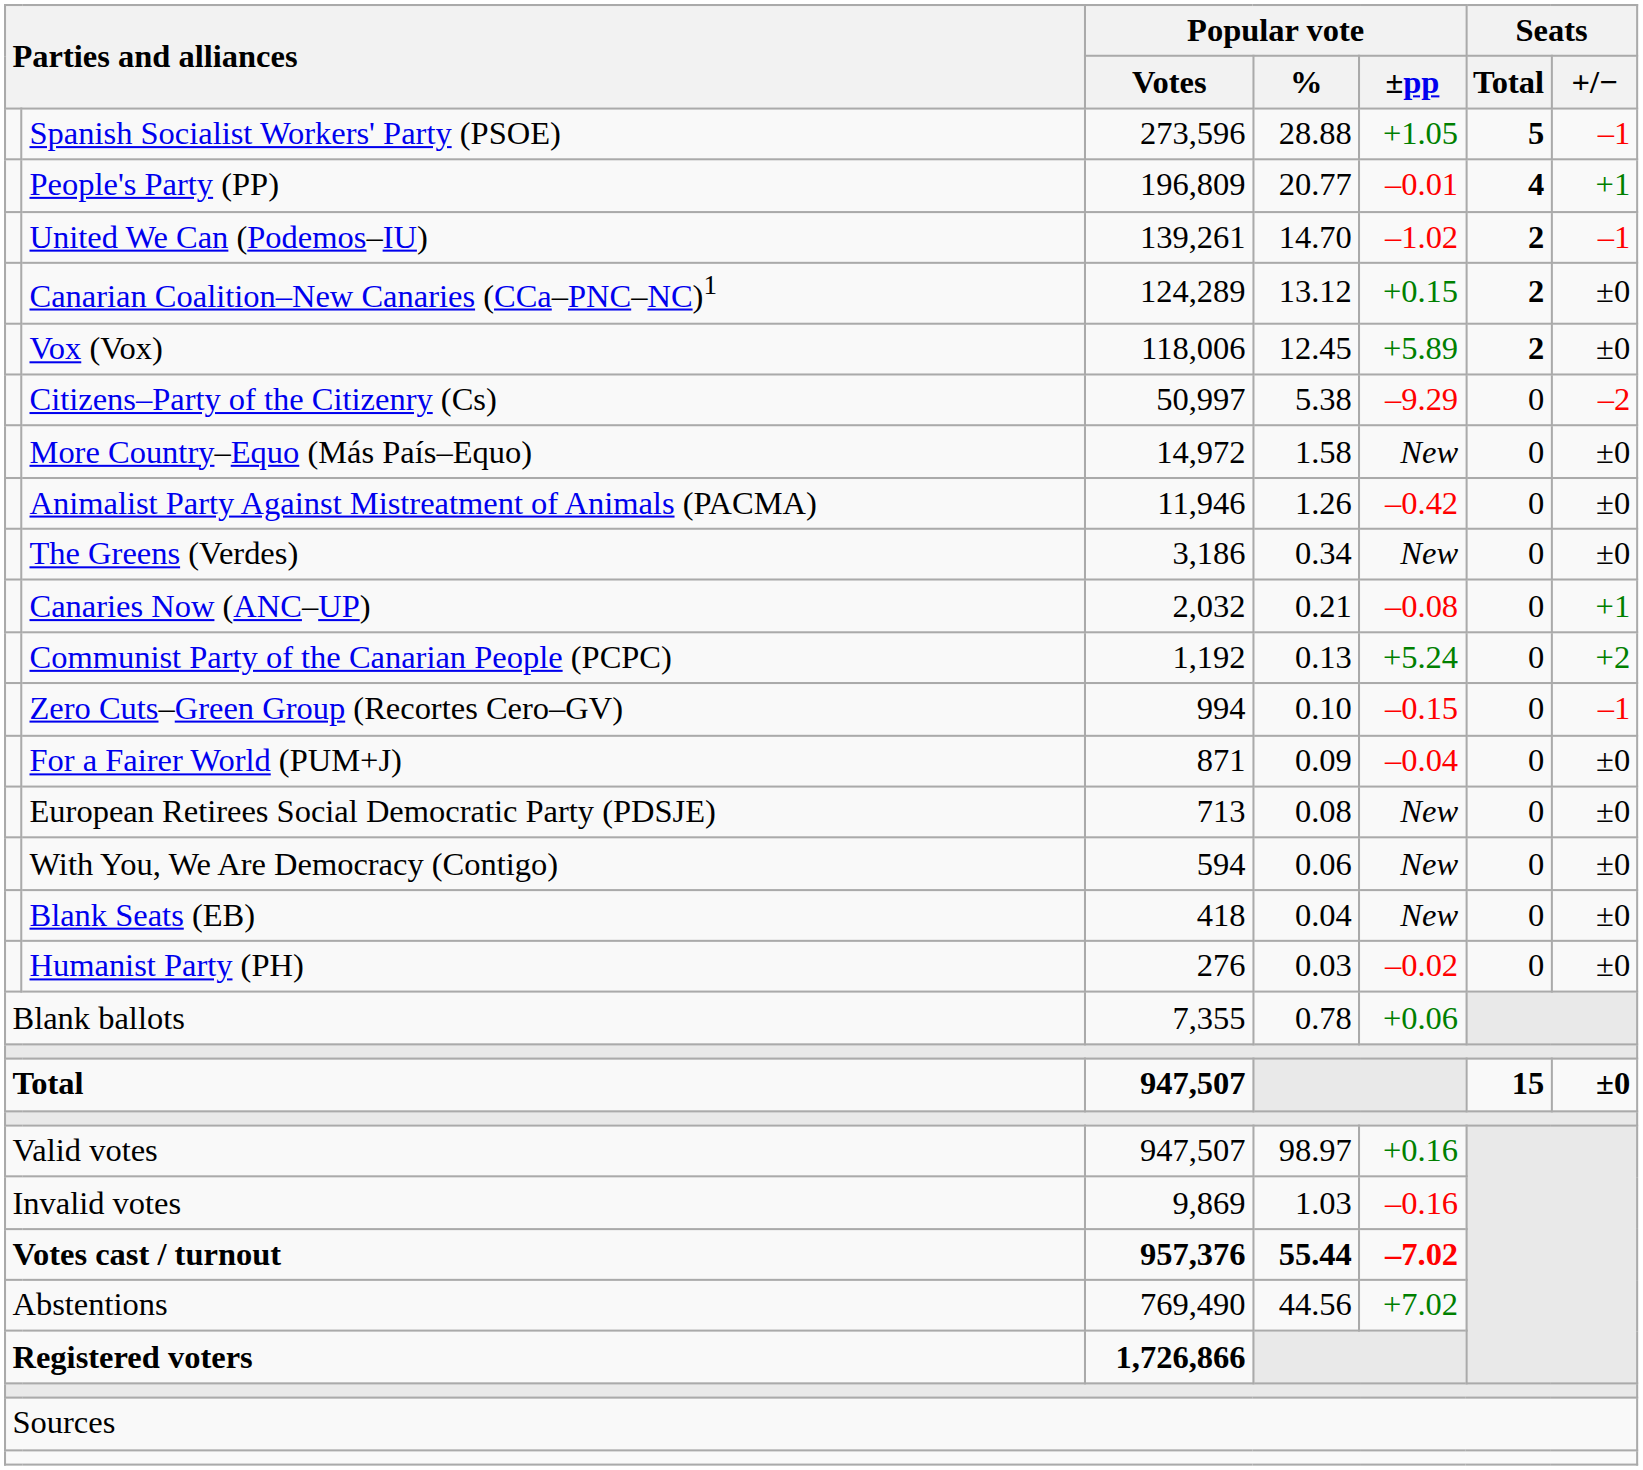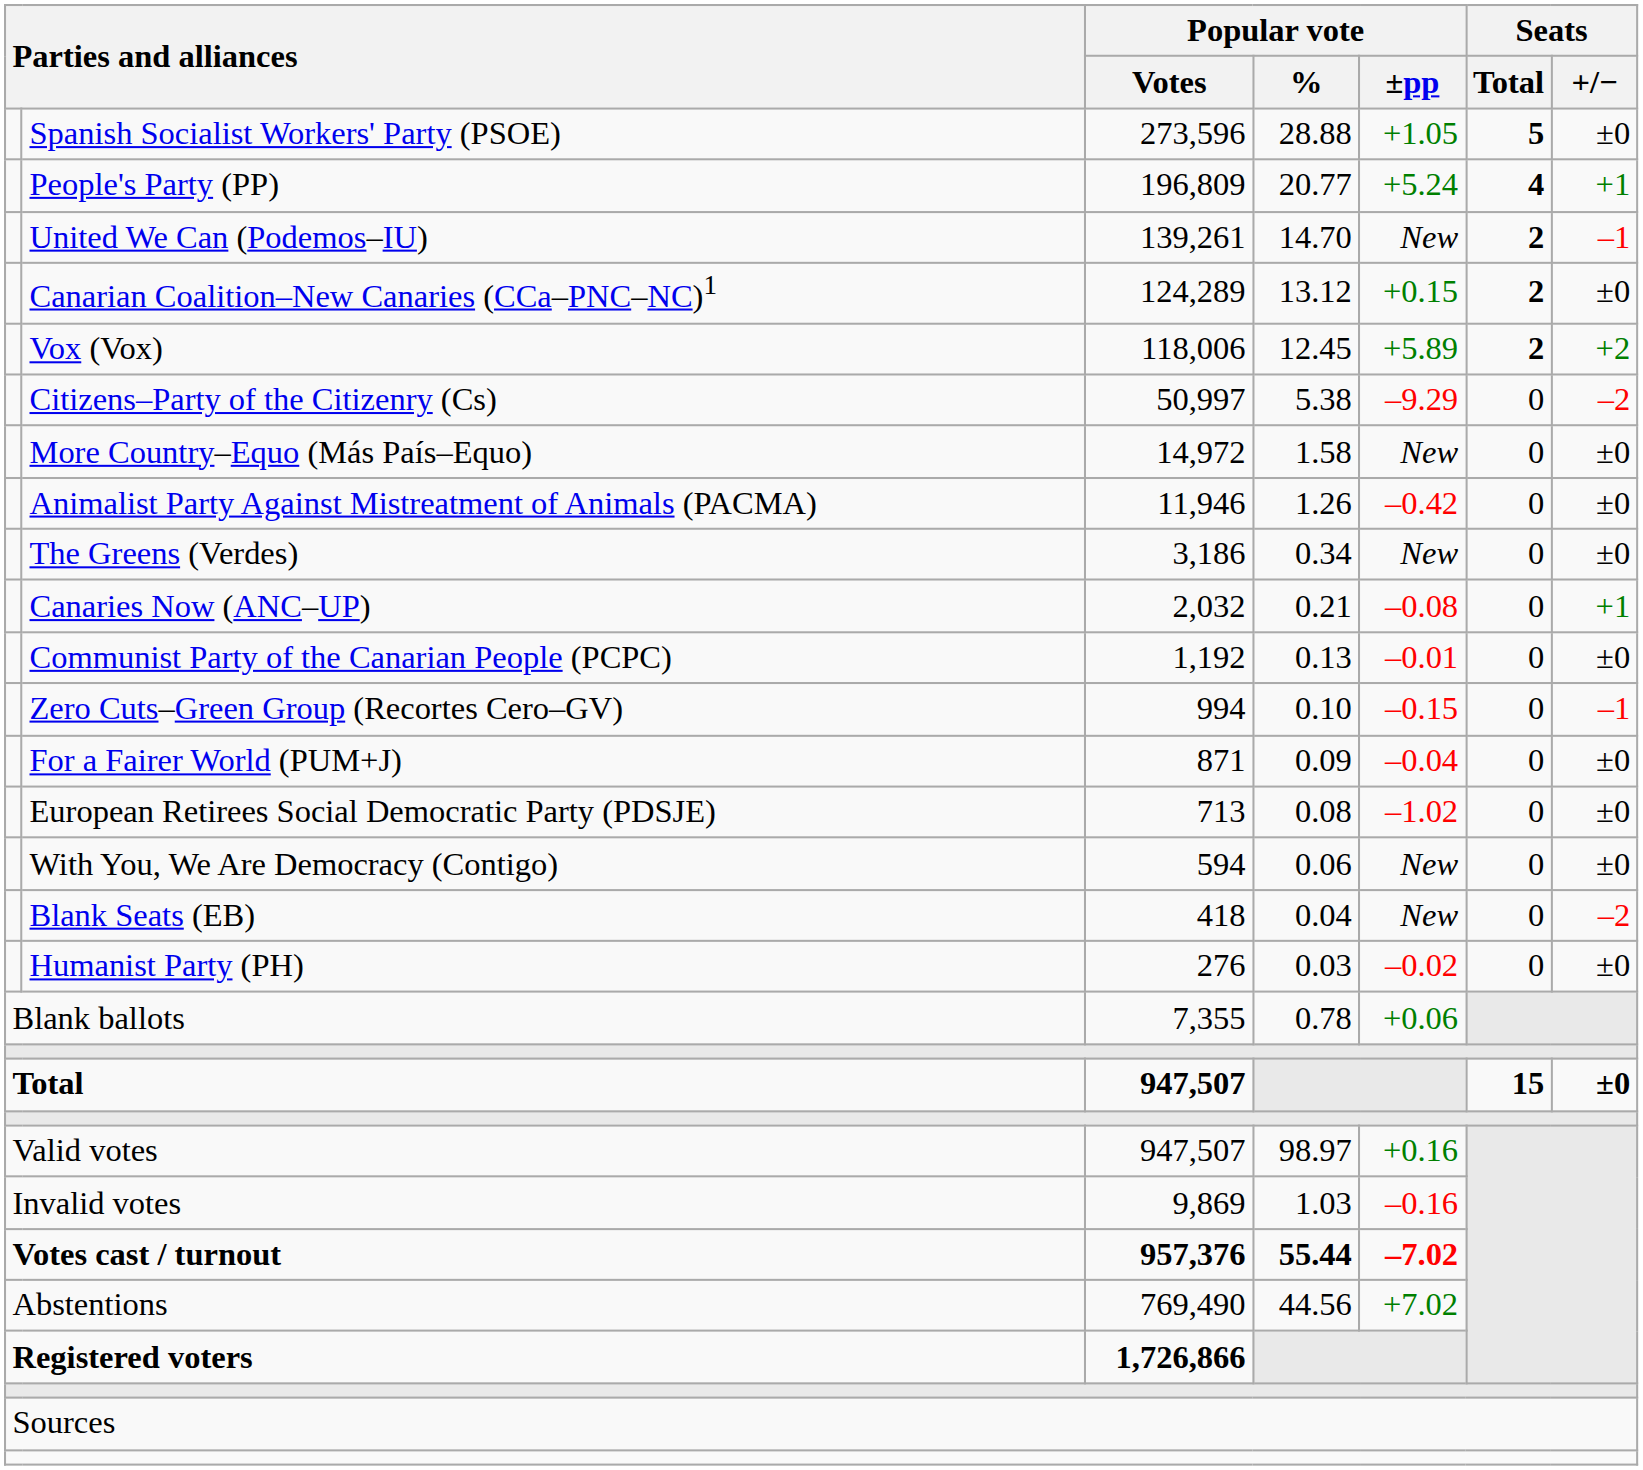(1614, 133) –1 -> (1613, 133) ±0
(1422, 184) –0.01 -> (1421, 184) +5.24
(1422, 236) –1.02 -> (1429, 236) New
(1613, 348) ±0 -> (1613, 348) +2
(1421, 657) +5.24 -> (1422, 657) –0.01
(1613, 657) +2 -> (1613, 657) ±0
(1429, 811) New -> (1422, 811) –1.02
(1613, 914) ±0 -> (1614, 914) –2
